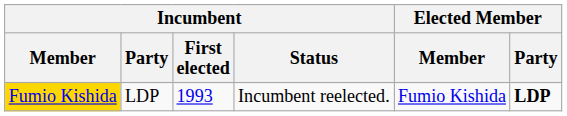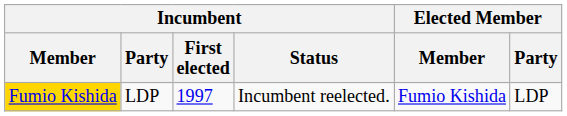(195, 96) 1993 -> (195, 96) 1997
(532, 96) bold -> (531, 96) normal
